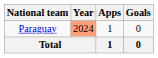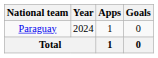(83, 28) lightsalmon background -> (83, 28) no background
